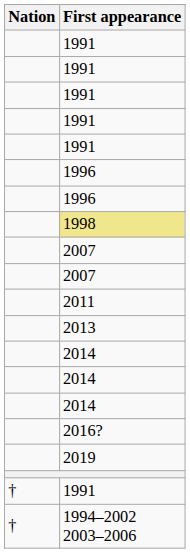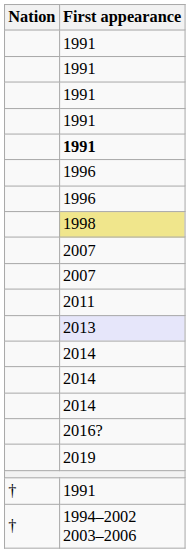(79, 146) normal -> (79, 146) bold
(79, 328) no background -> (79, 328) lavender background
